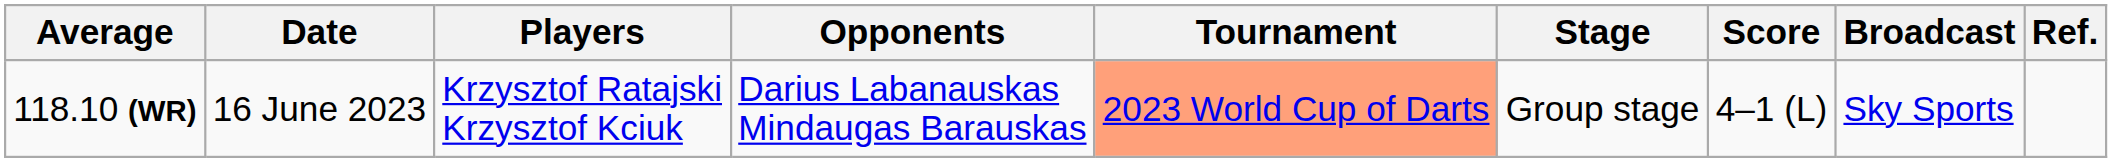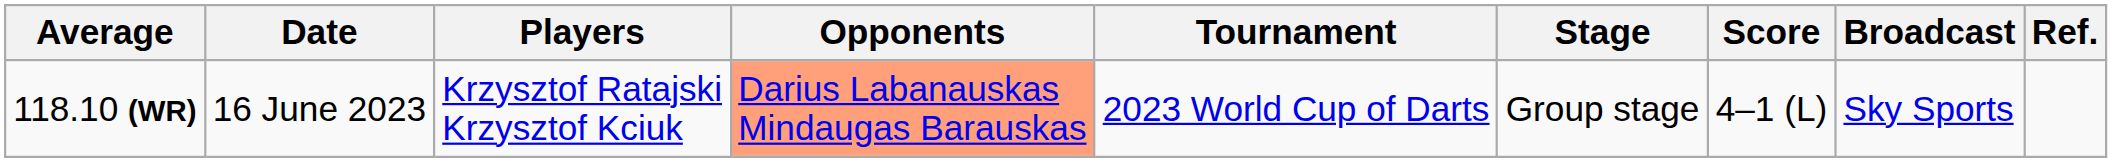(912, 108) no background -> (912, 108) lightsalmon background
(1296, 108) lightsalmon background -> (1296, 108) no background
